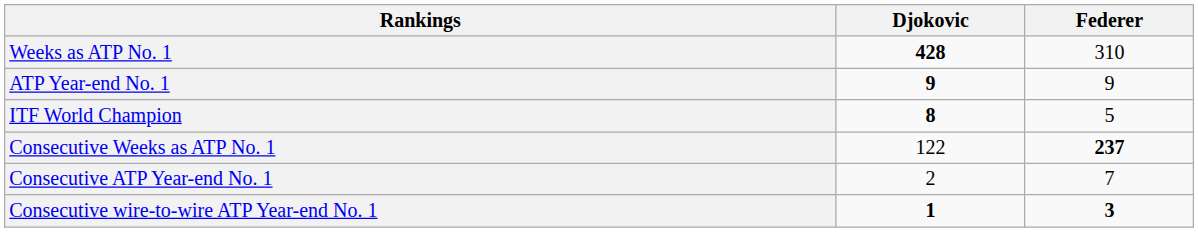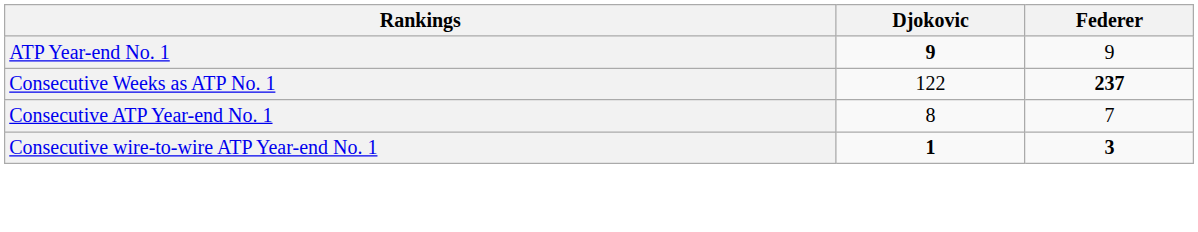- row: (91, 52)
- row: (95, 115)
(931, 178) 2 -> (931, 115) 8
